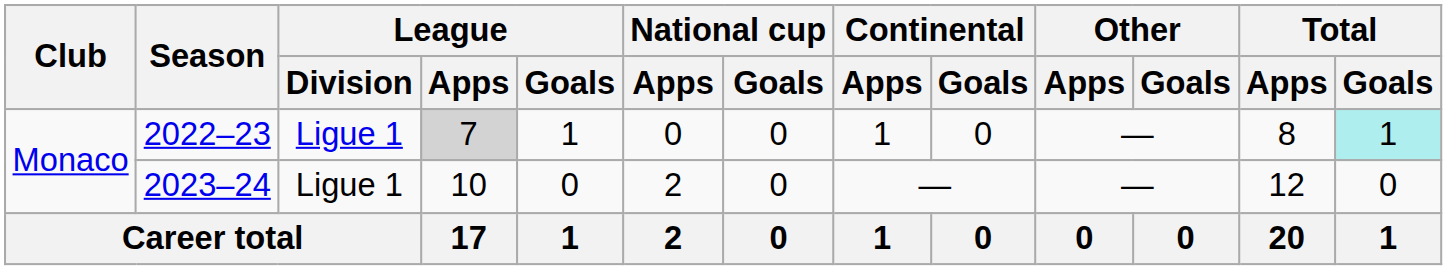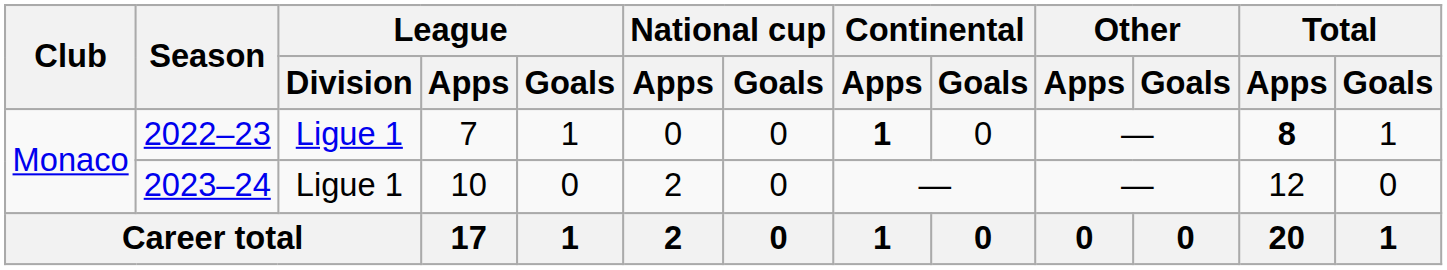(469, 133) lightgrey background -> (469, 133) no background
(882, 133) normal -> (882, 133) bold
(1287, 133) normal -> (1287, 133) bold
(1388, 133) paleturquoise background -> (1388, 133) no background
